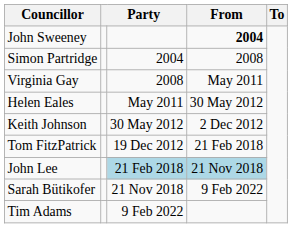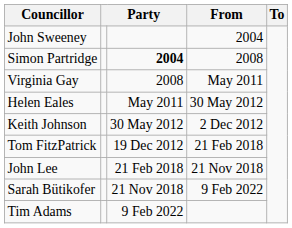(249, 37) bold -> (249, 37) normal
(170, 59) normal -> (170, 59) bold
(149, 168) lightblue background -> (149, 168) no background
(227, 168) lightblue background -> (227, 168) no background
